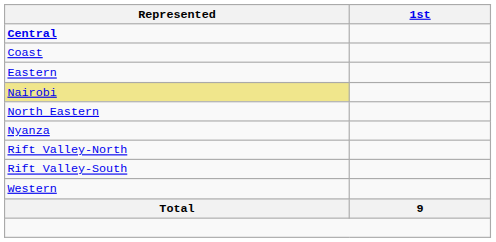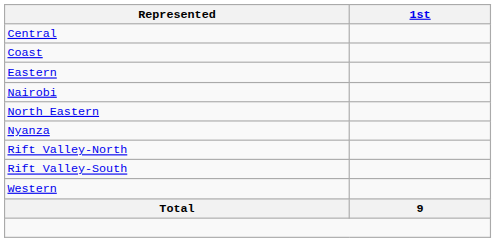(32, 34) bold -> (32, 34) normal
(32, 92) khaki background -> (32, 92) no background
